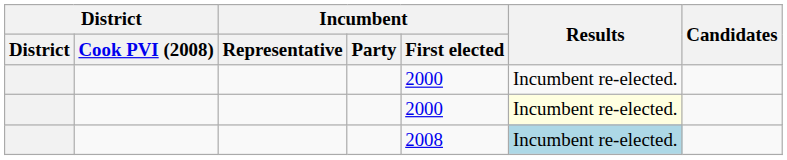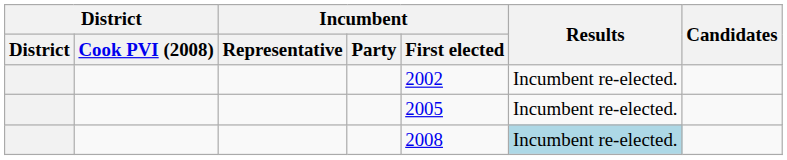(424, 79) 2000 -> (424, 79) 2002
(424, 109) 2000 -> (424, 109) 2005
(595, 109) lightyellow background -> (595, 109) no background
